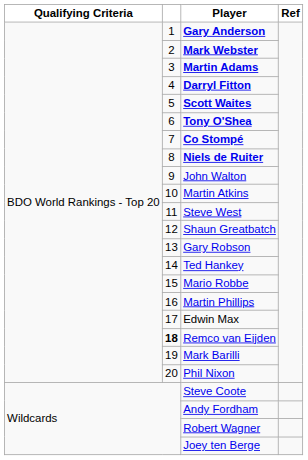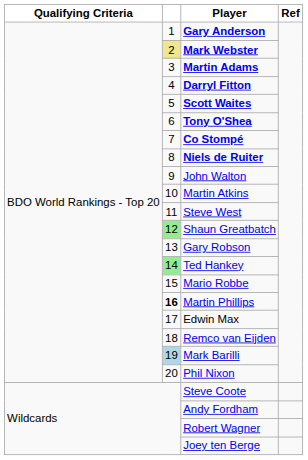(171, 49) no background -> (171, 49) khaki background
(171, 229) no background -> (171, 229) lightgreen background
(171, 265) no background -> (171, 265) lightgreen background
(171, 301) normal -> (171, 301) bold
(171, 337) bold -> (171, 337) normal
(171, 355) no background -> (171, 355) lightblue background
